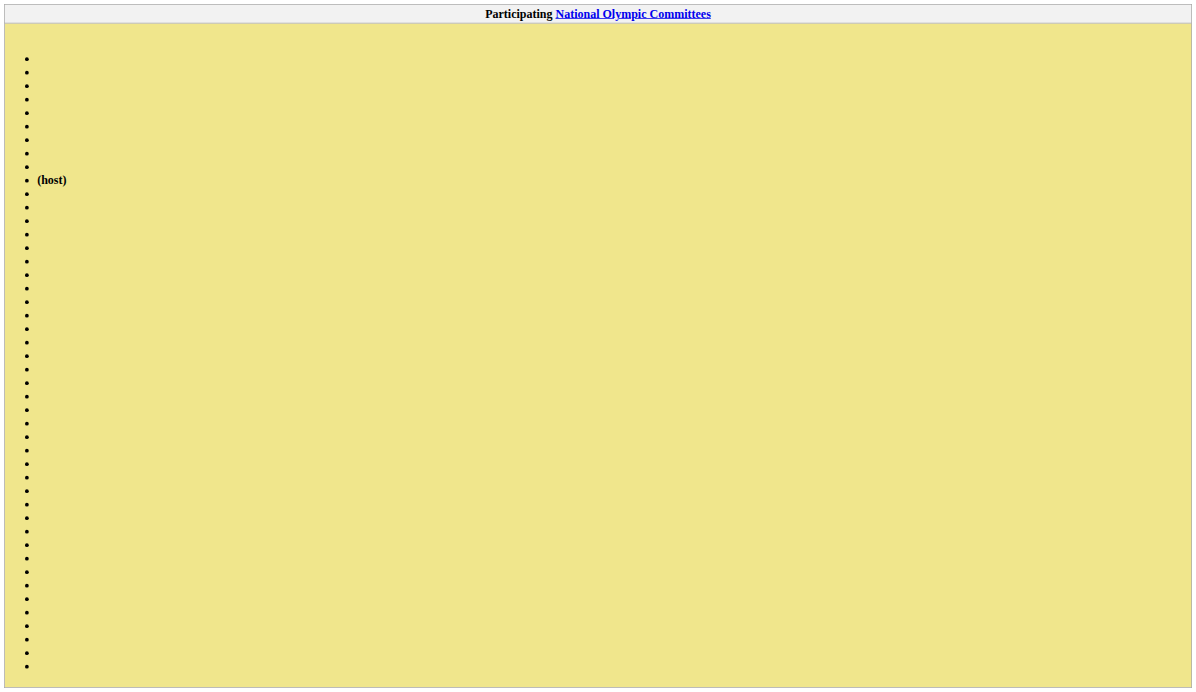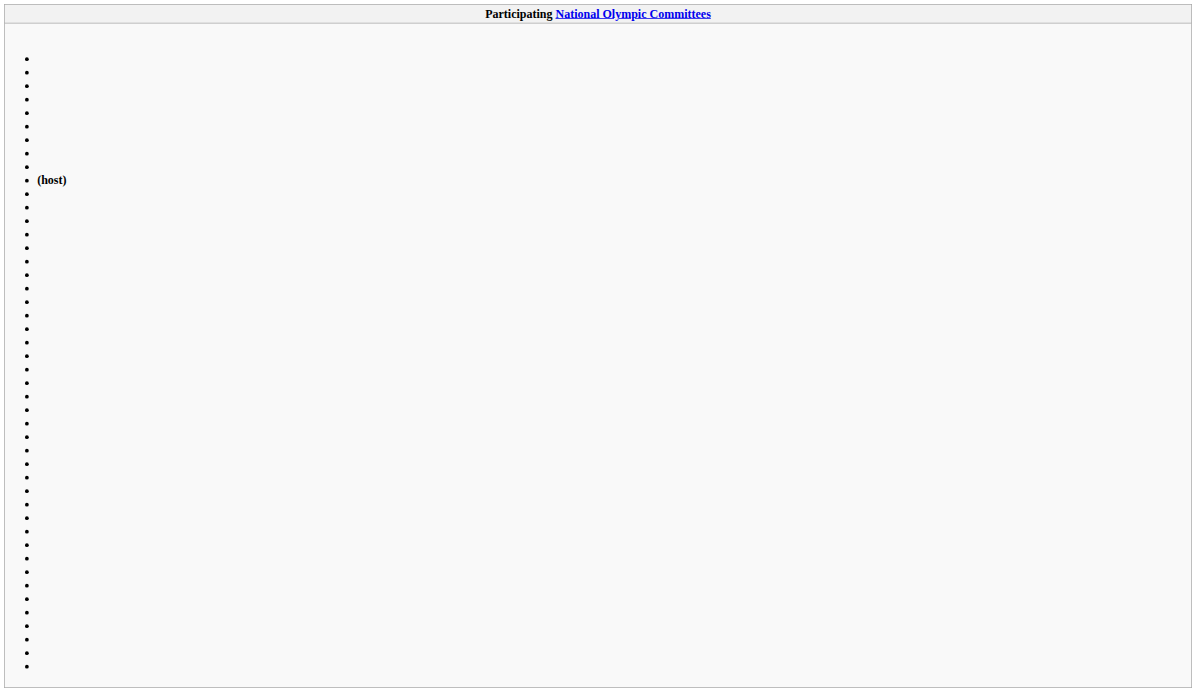(598, 362) khaki background -> (598, 362) no background
